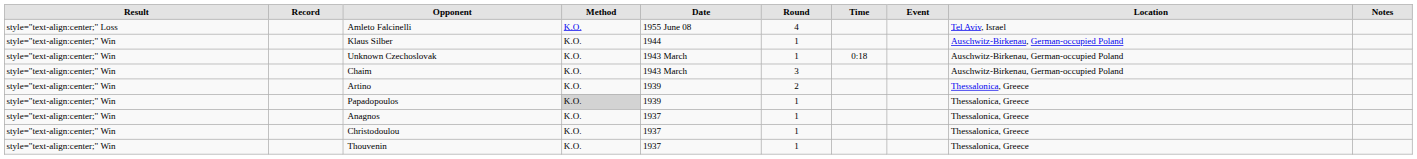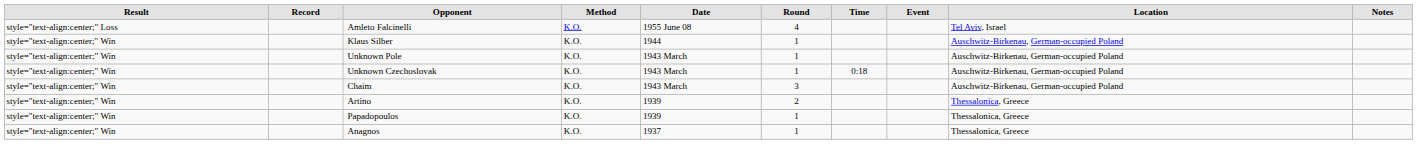+ row: (373, 56)
(573, 101) lightgrey background -> (573, 116) no background
- row: (372, 131)
- row: (366, 146)
